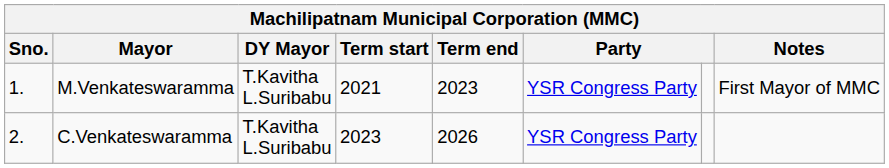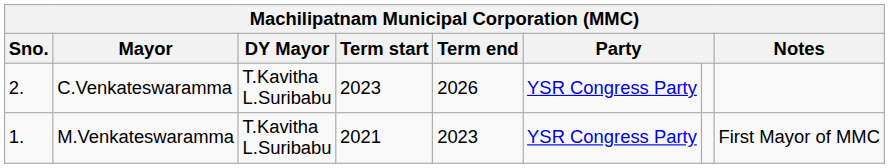rows swapped: (146, 87) <-> (145, 137)
